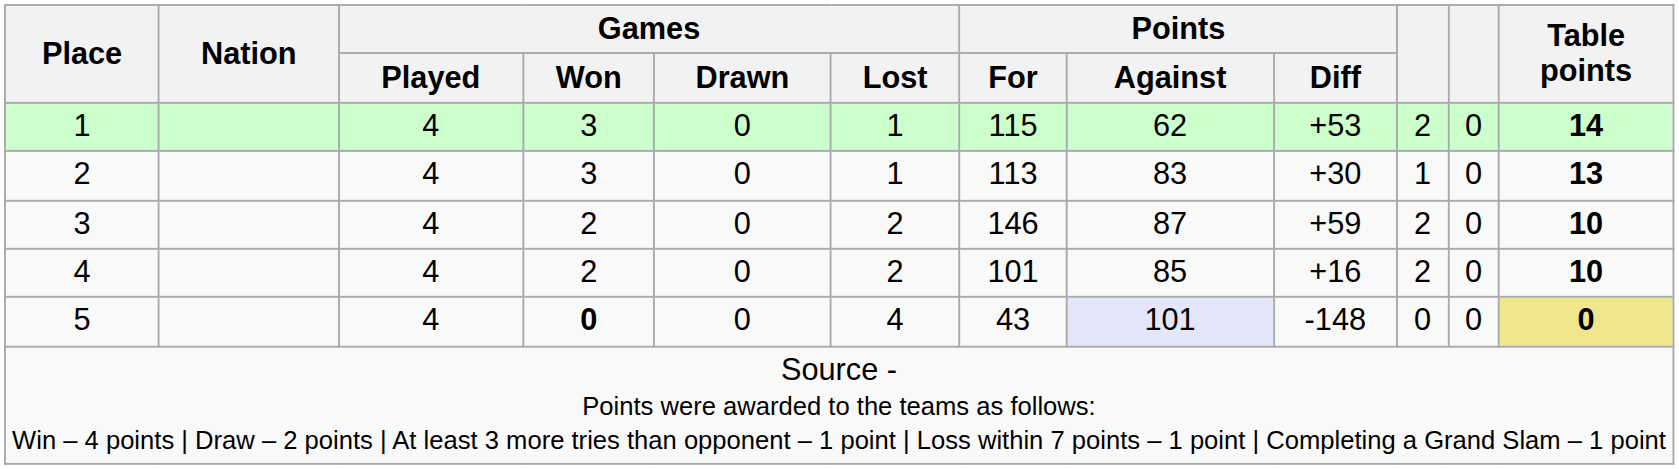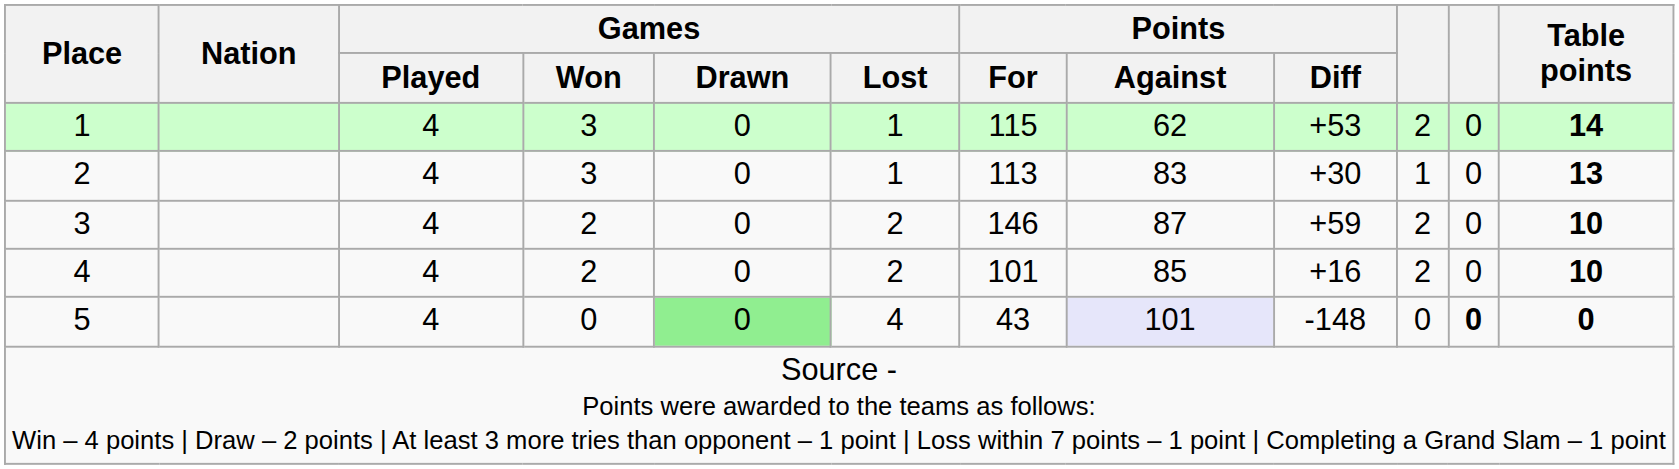(589, 321) bold -> (589, 321) normal
(742, 321) no background -> (742, 321) lightgreen background
(1474, 321) normal -> (1474, 321) bold
(1586, 321) khaki background -> (1586, 321) no background
